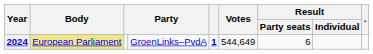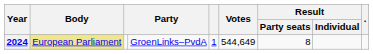(214, 42) bold -> (214, 42) normal
(308, 42) 6 -> (308, 42) 8
